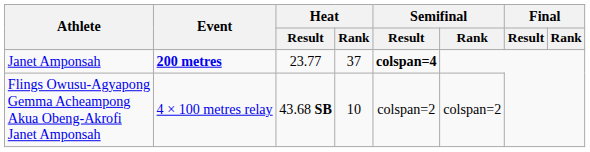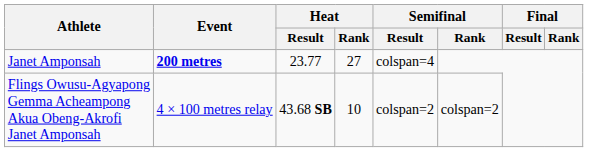(354, 61) 37 -> (354, 61) 27
(406, 61) bold -> (405, 61) normal
